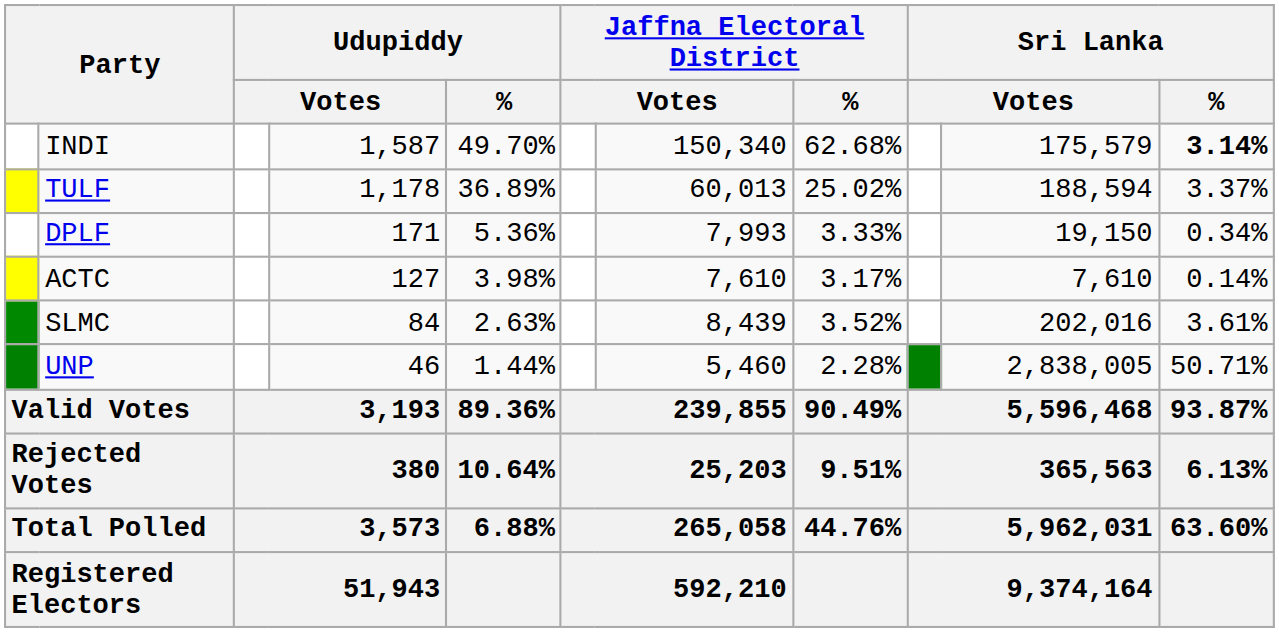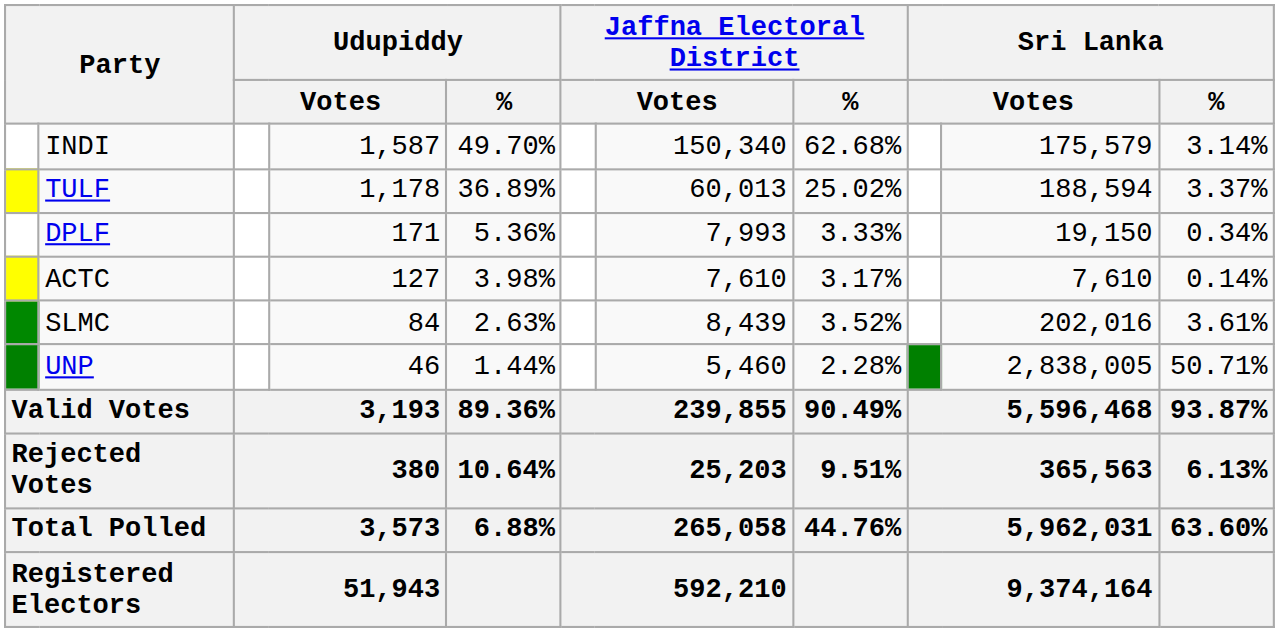(1227, 146) bold -> (1227, 146) normal
